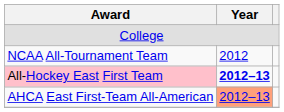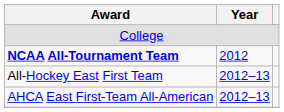(88, 55) normal -> (93, 55) bold
(85, 76) pink background -> (85, 76) no background
(245, 76) bold -> (245, 76) normal
(245, 96) lightsalmon background -> (245, 96) no background
